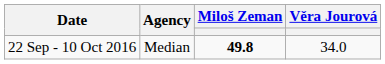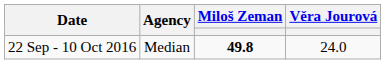(333, 47) 34.0 -> (333, 47) 24.0
